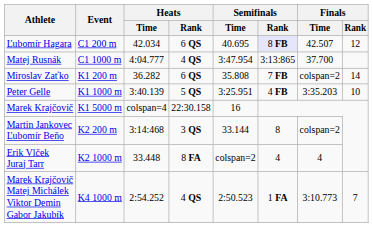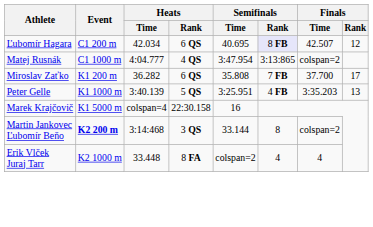(320, 60) 37.700 -> (320, 60) colspan=2
(320, 76) colspan=2 -> (320, 76) 37.700
(355, 76) 14 -> (355, 76) 17
(355, 92) 10 -> (355, 92) 13
(97, 130) normal -> (98, 130) bold
- row: (40, 197)
